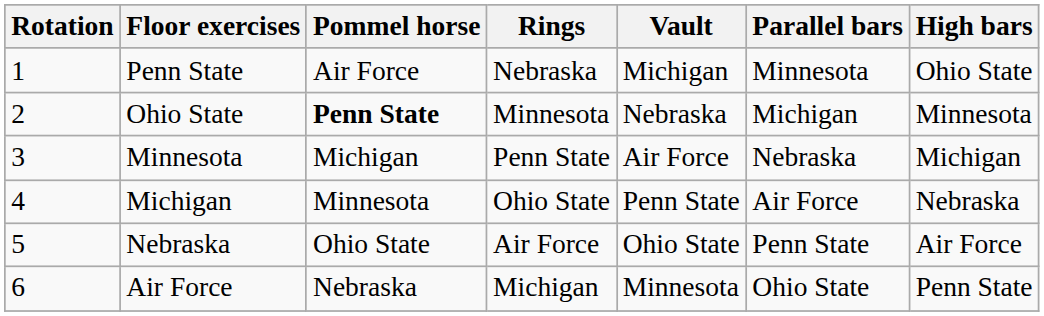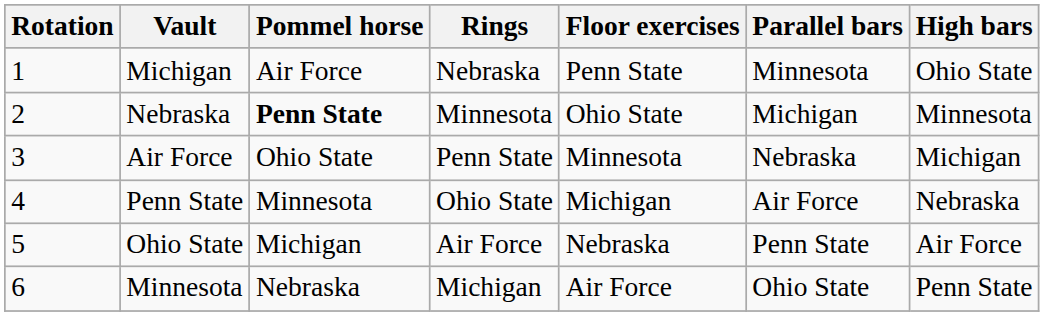columns swapped: (213, 26) <-> (681, 26)
(366, 157) Michigan -> (314, 157) Ohio State
(371, 244) Ohio State -> (309, 244) Michigan
